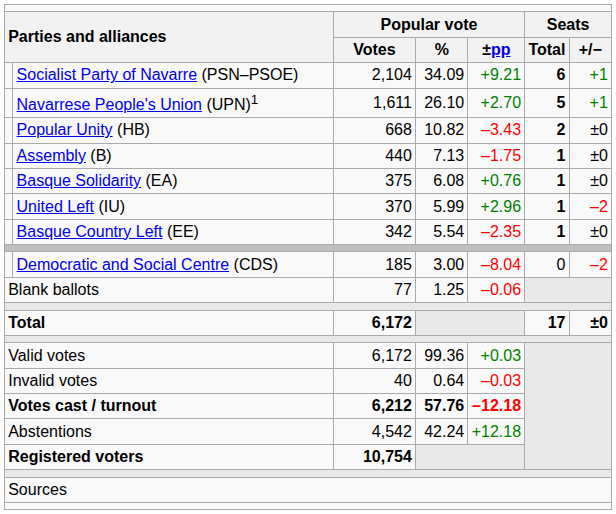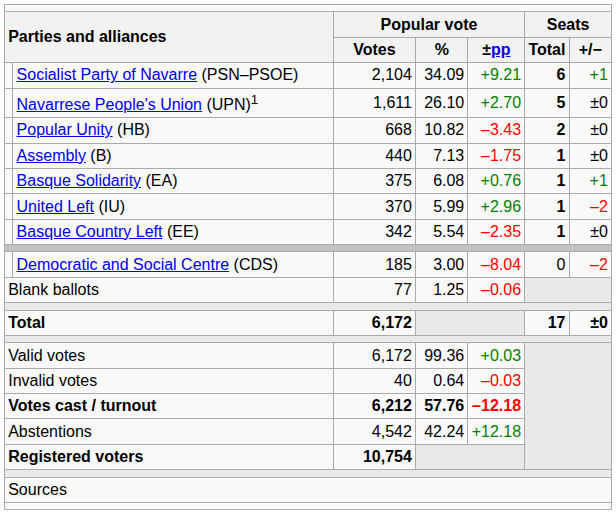(599, 102) +1 -> (599, 102) ±0
(599, 181) ±0 -> (599, 181) +1
